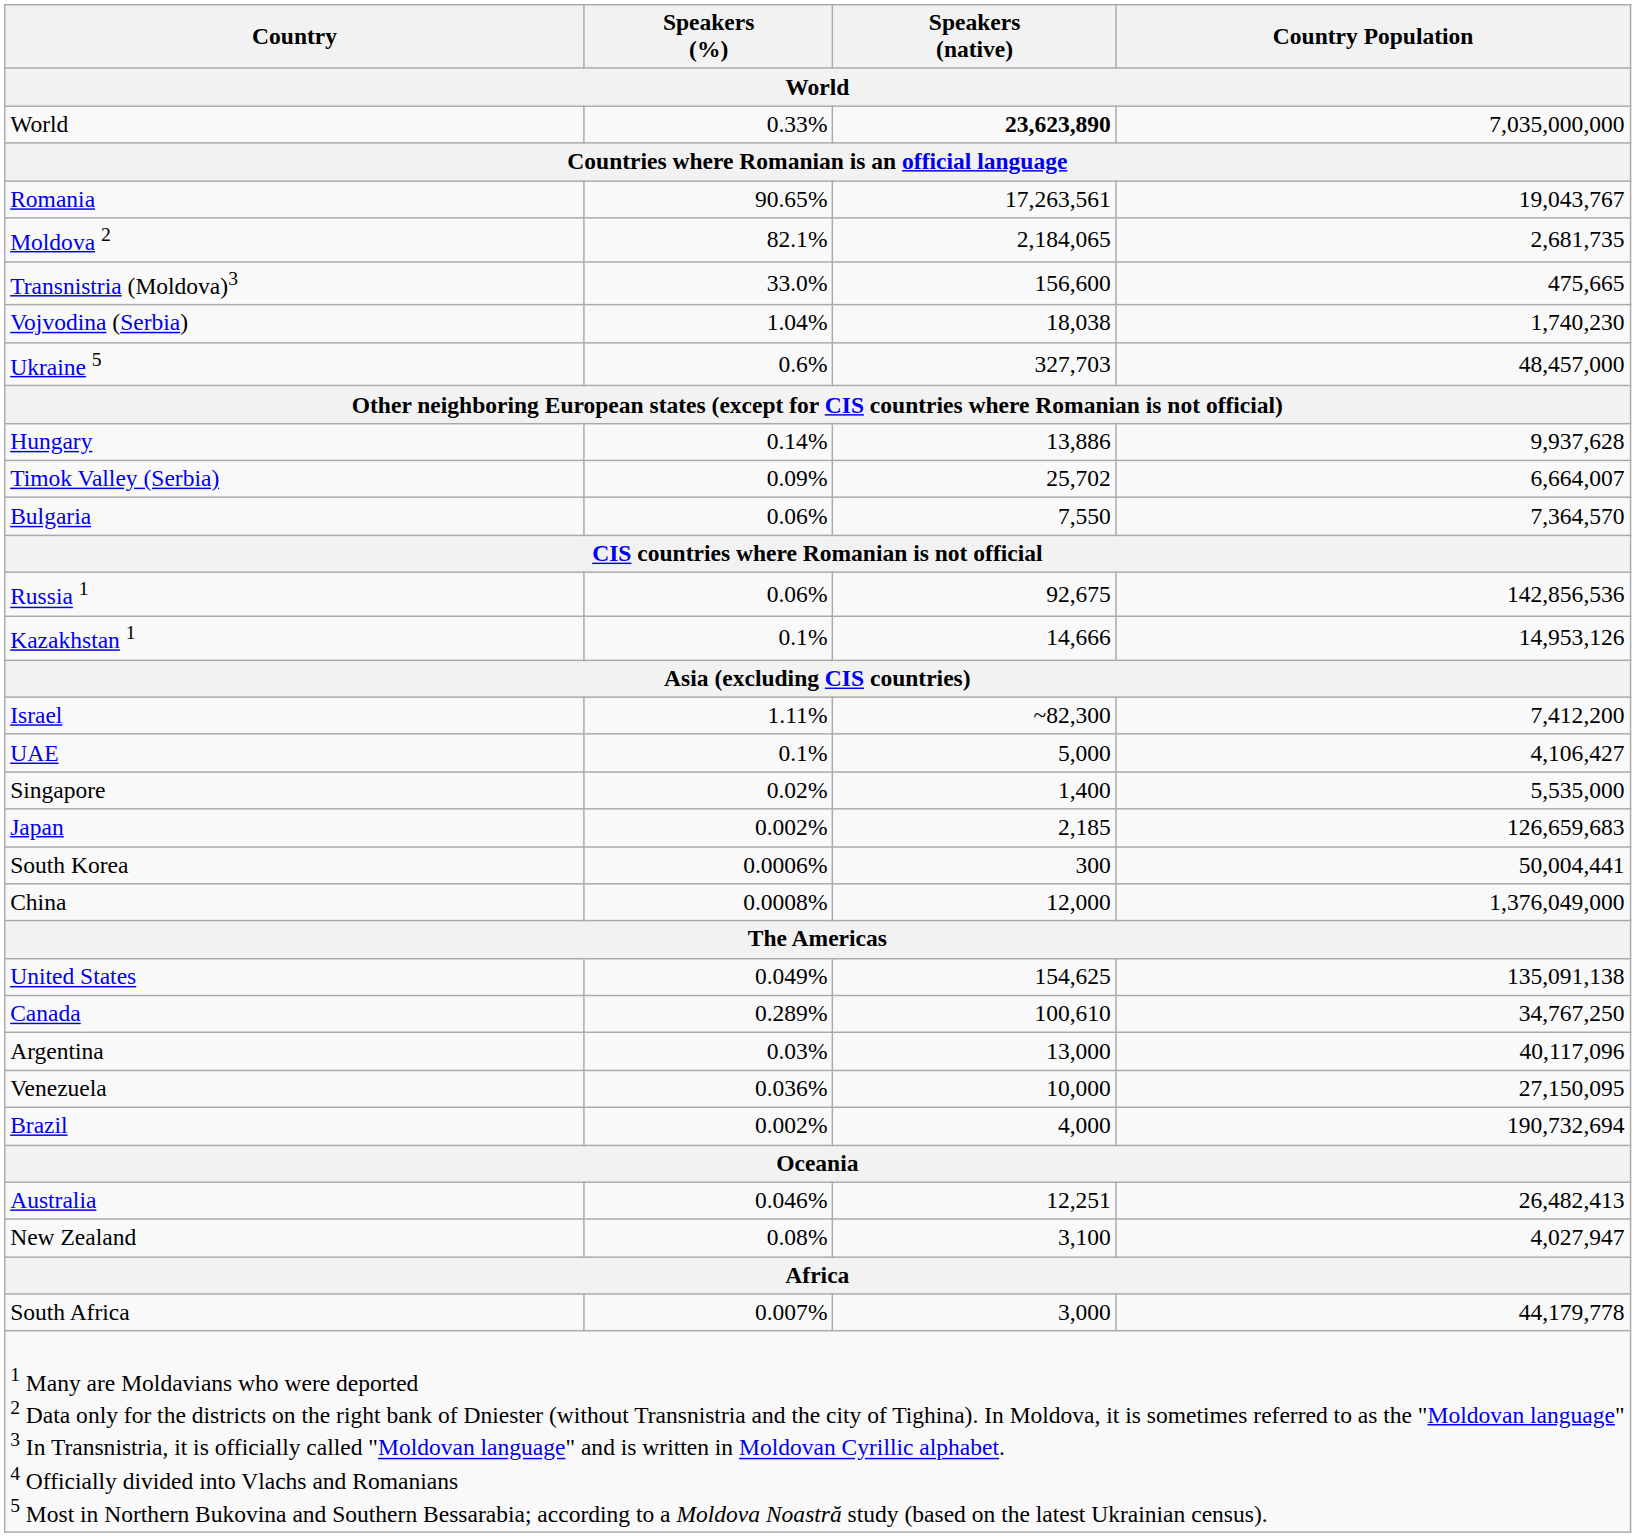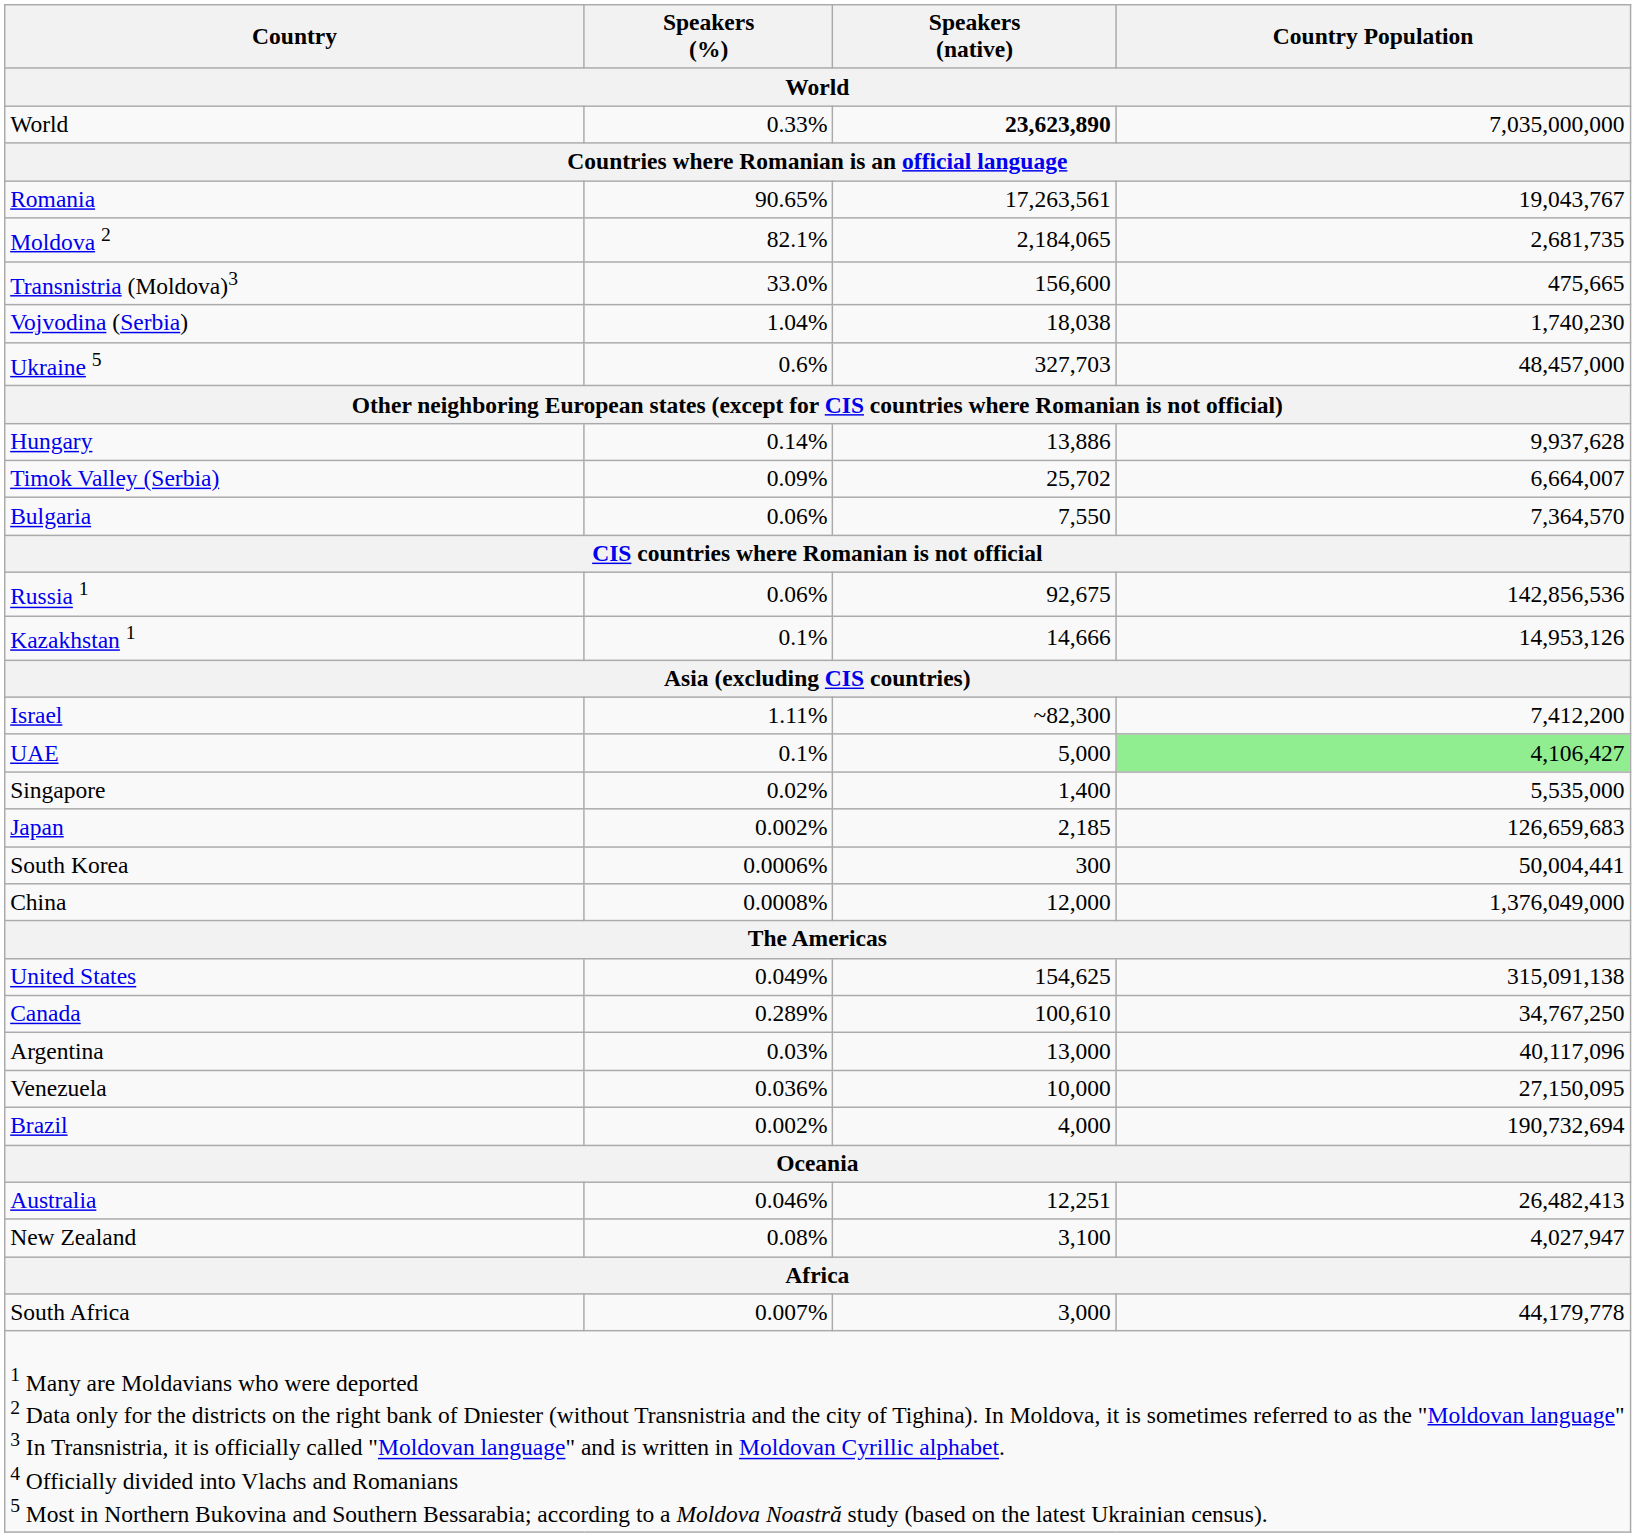(1577, 752) no background -> (1577, 752) lightgreen background
(1566, 976) 135,091,138 -> (1566, 976) 315,091,138
